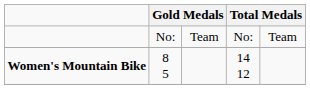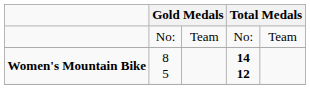(243, 66) normal -> (243, 66) bold
